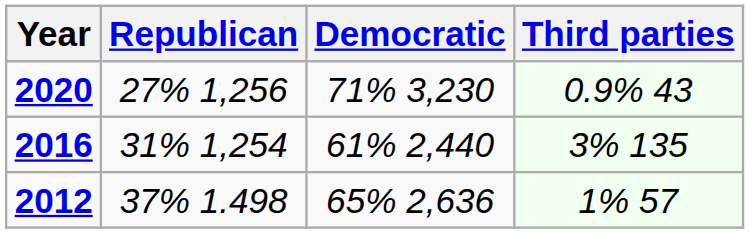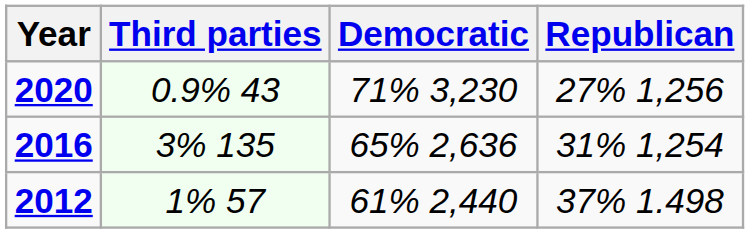columns swapped: (204, 34) <-> (628, 34)
(410, 145) 61% 2,440 -> (433, 145) 65% 2,636
(410, 201) 65% 2,636 -> (433, 201) 61% 2,440
